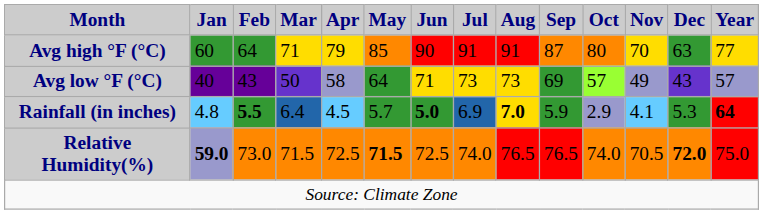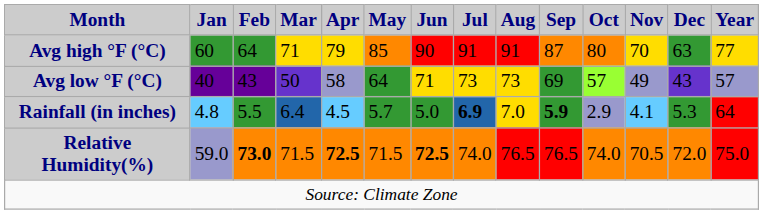(250, 111) bold -> (250, 111) normal
(427, 111) bold -> (427, 111) normal
(470, 111) normal -> (470, 111) bold
(513, 111) bold -> (513, 111) normal
(556, 111) normal -> (556, 111) bold
(725, 111) bold -> (725, 111) normal
(212, 153) bold -> (212, 153) normal
(254, 153) normal -> (254, 153) bold
(343, 153) normal -> (343, 153) bold
(385, 153) bold -> (385, 153) normal
(432, 153) normal -> (432, 153) bold
(689, 153) bold -> (689, 153) normal
